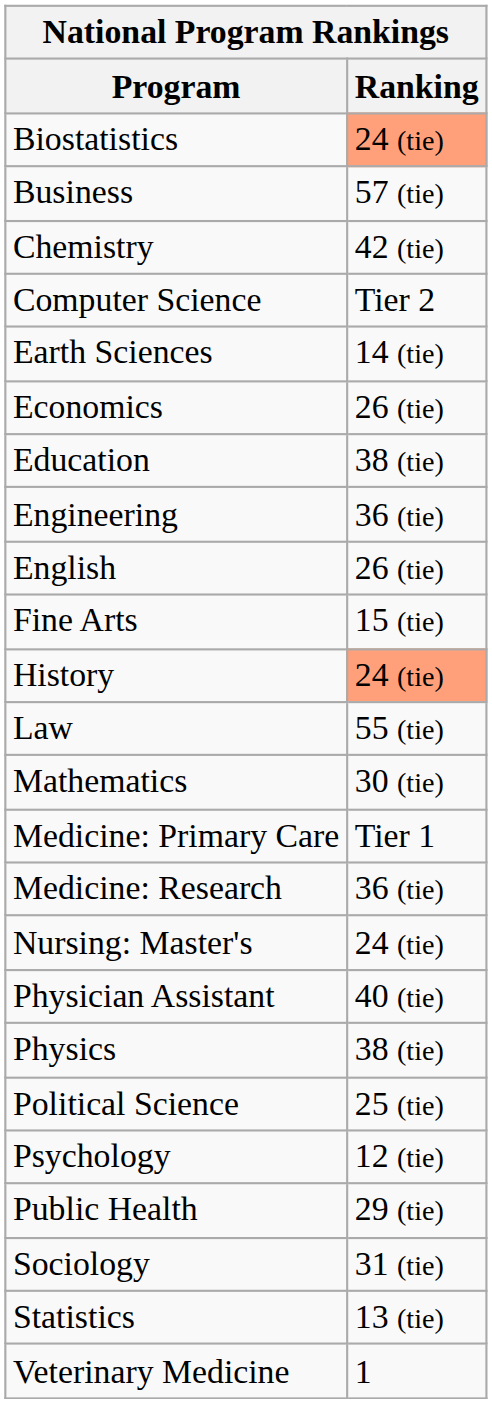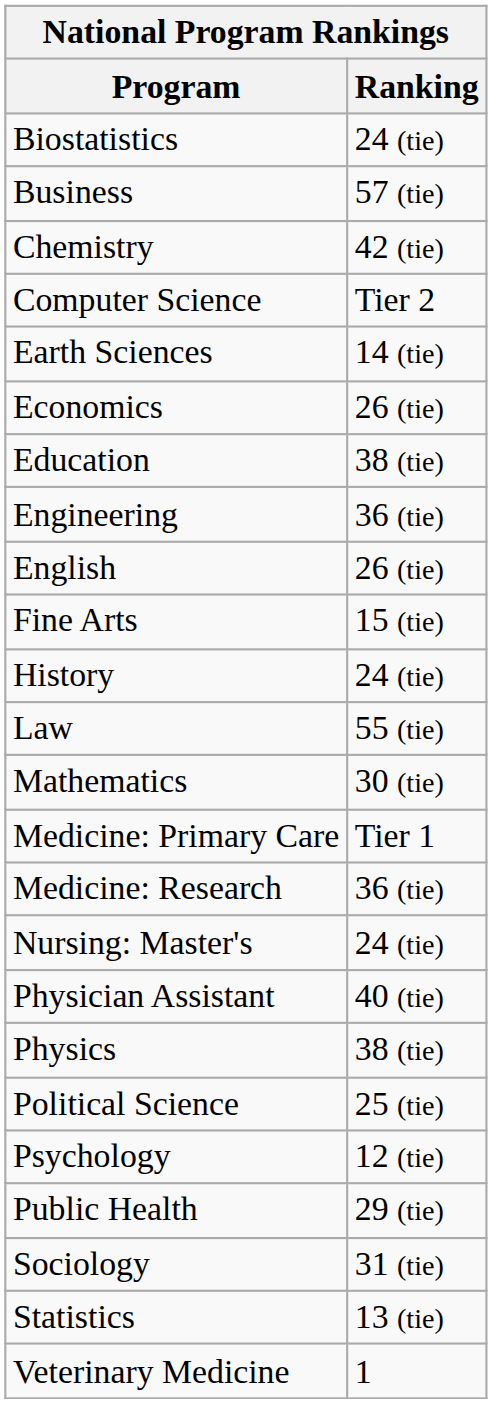(399, 139) lightsalmon background -> (399, 139) no background
(399, 674) lightsalmon background -> (399, 674) no background
